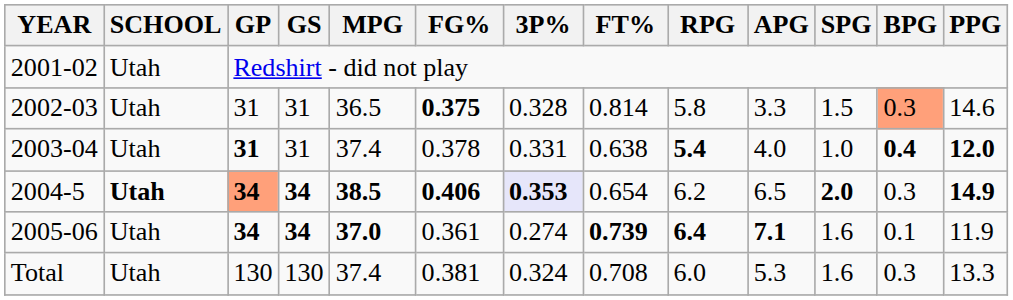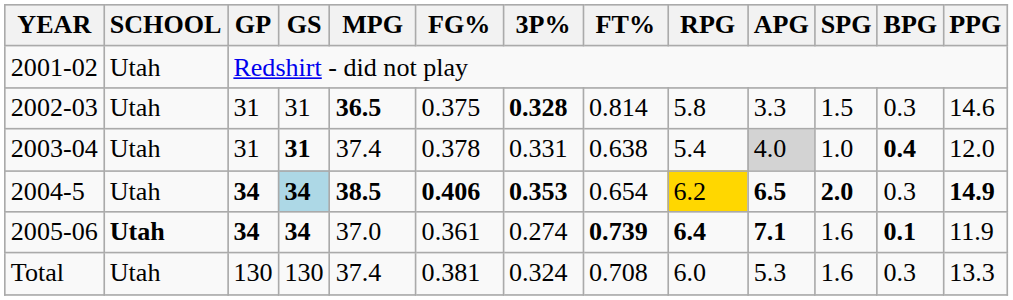(358, 107) normal -> (358, 107) bold
(451, 107) bold -> (451, 107) normal
(538, 107) normal -> (538, 107) bold
(900, 107) lightsalmon background -> (900, 107) no background
(246, 149) bold -> (246, 149) normal
(298, 149) normal -> (298, 149) bold
(690, 149) bold -> (690, 149) normal
(770, 149) no background -> (770, 149) lightgrey background
(972, 149) bold -> (972, 149) normal
(137, 190) bold -> (135, 190) normal
(246, 190) lightsalmon background -> (246, 190) no background
(298, 190) no background -> (298, 190) lightblue background
(538, 190) lavender background -> (538, 190) no background
(690, 190) no background -> (690, 190) gold background
(770, 190) normal -> (770, 190) bold
(135, 231) normal -> (137, 231) bold
(358, 231) bold -> (358, 231) normal
(900, 231) normal -> (900, 231) bold
